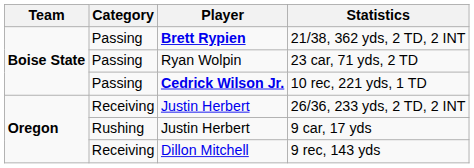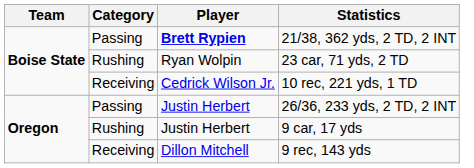(117, 60) Passing -> (118, 60) Rushing
(117, 83) Passing -> (123, 83) Receiving
(223, 83) bold -> (218, 83) normal
(123, 106) Receiving -> (117, 106) Passing
